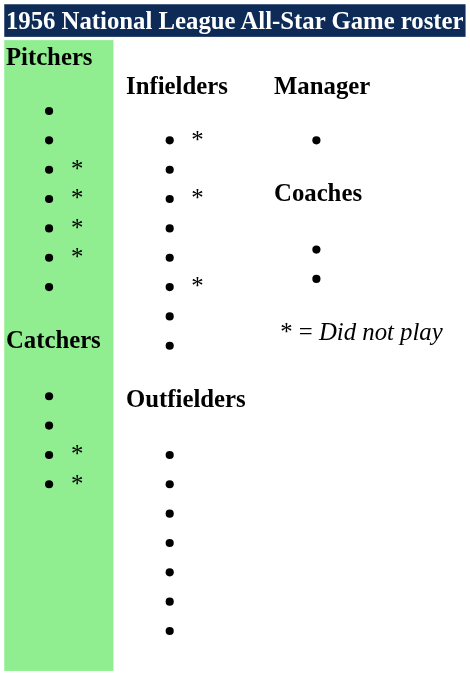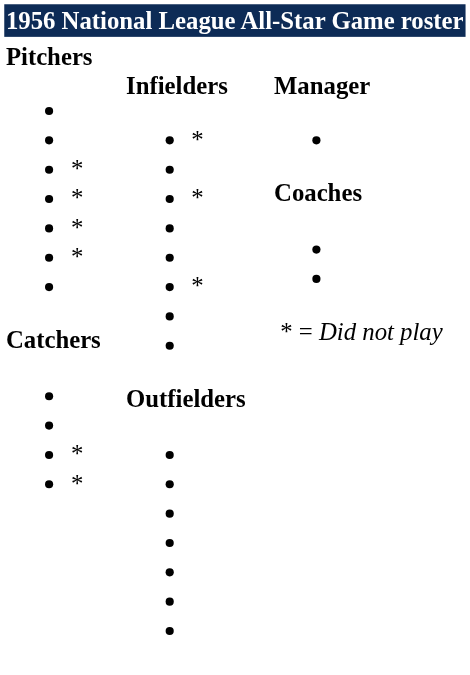(59, 270) lightgreen background -> (59, 270) no background
